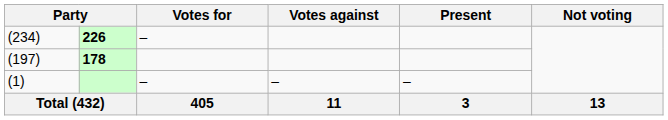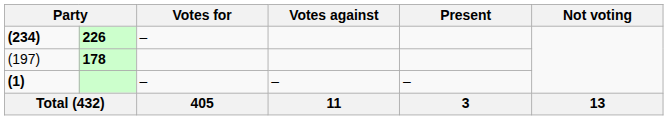(24, 37) normal -> (24, 37) bold
(16, 81) normal -> (16, 81) bold
